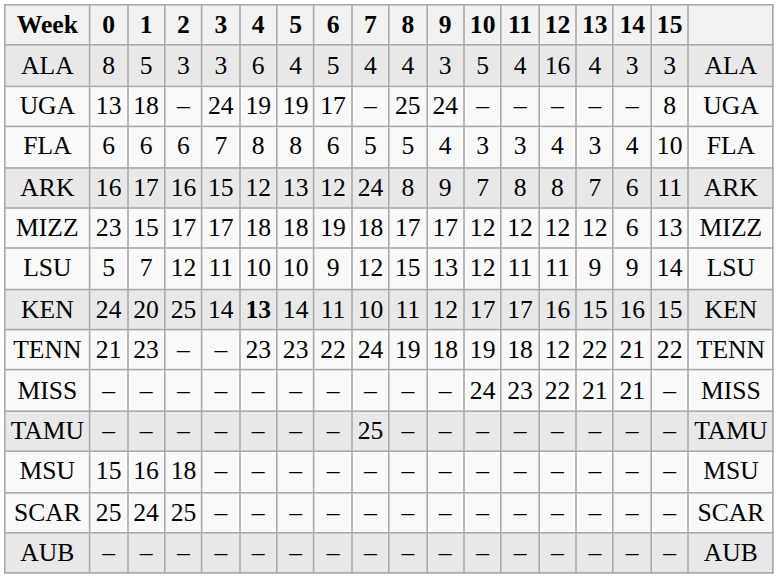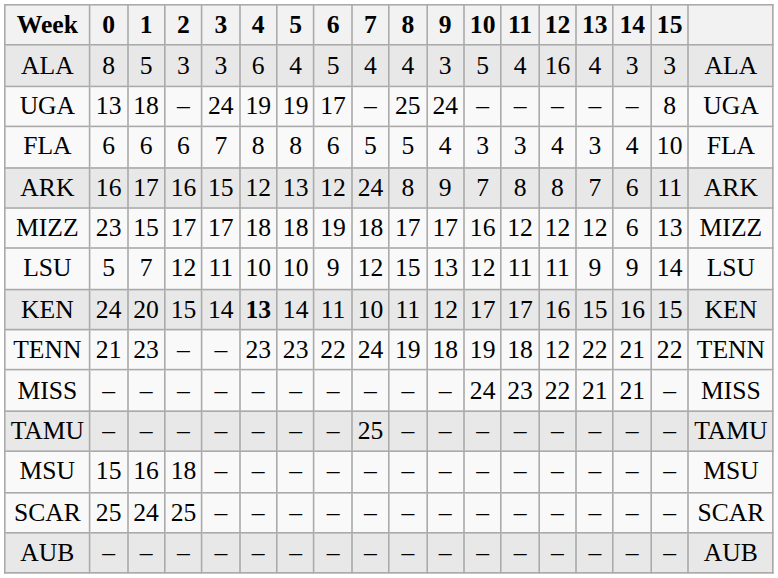(483, 227) 12 -> (483, 227) 16
(183, 308) 25 -> (183, 308) 15
